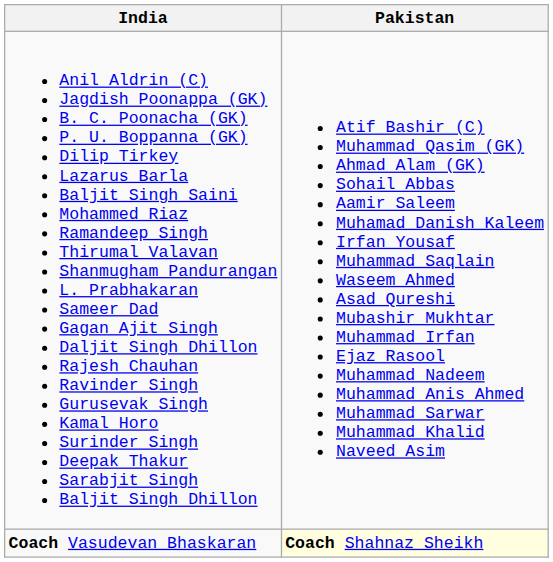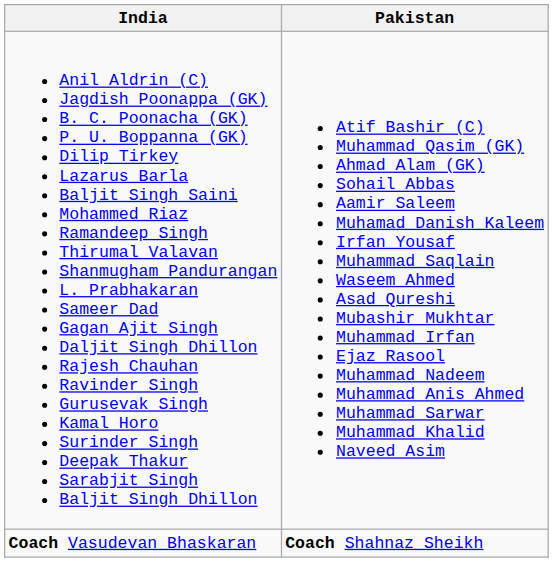(384, 543) lightyellow background -> (384, 543) no background
